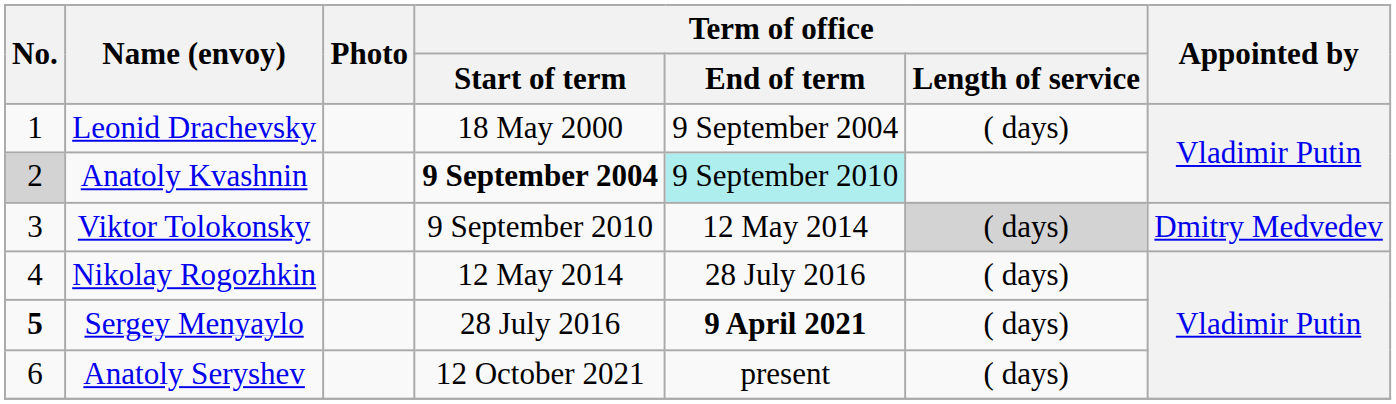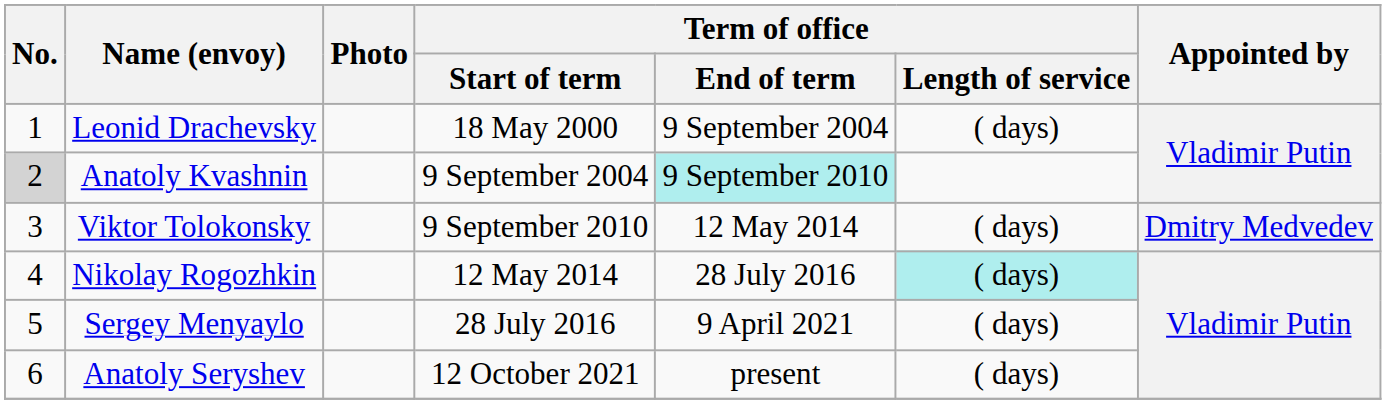(540, 176) bold -> (535, 176) normal
(1026, 226) lightgrey background -> (1016, 226) no background
(1026, 275) no background -> (1016, 275) paleturquoise background
(35, 324) bold -> (35, 324) normal
(785, 324) bold -> (775, 324) normal
